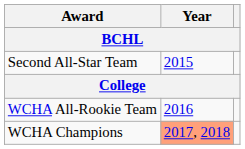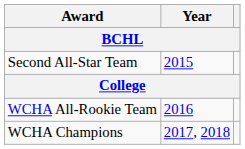(197, 132) lightsalmon background -> (197, 132) no background
